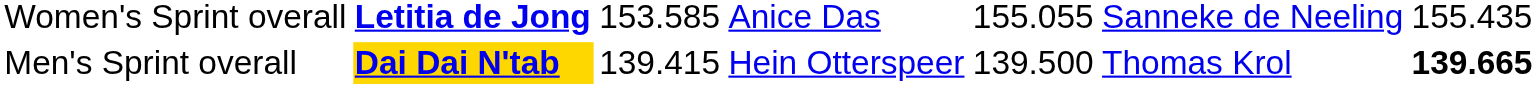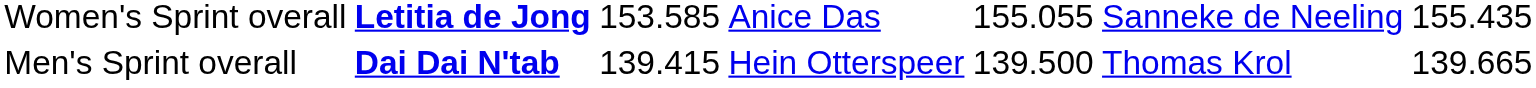(457, 62) gold background -> (457, 62) no background
(1472, 62) bold -> (1472, 62) normal
